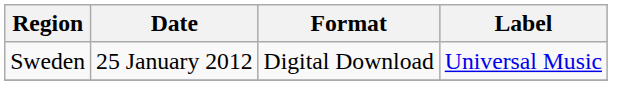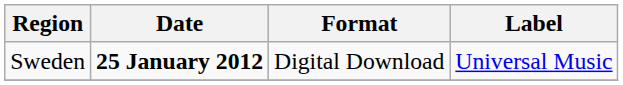(174, 60) normal -> (180, 60) bold
